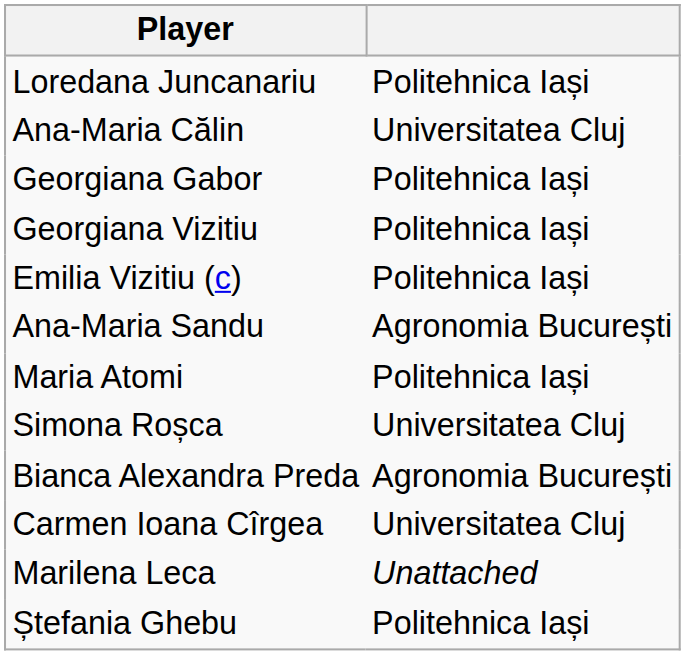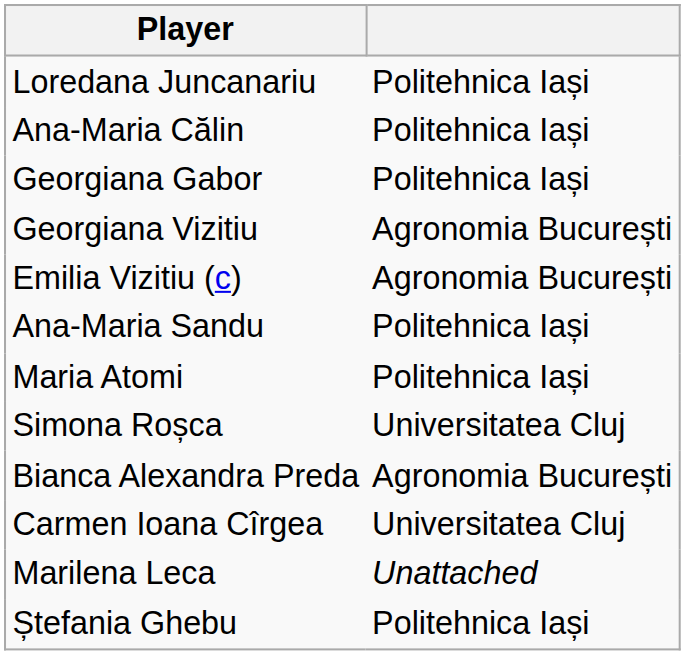(499, 130) Universitatea Cluj -> (481, 130) Politehnica Iași
(481, 229) Politehnica Iași -> (522, 229) Agronomia București
(481, 278) Politehnica Iași -> (522, 278) Agronomia București
(522, 327) Agronomia București -> (481, 327) Politehnica Iași
